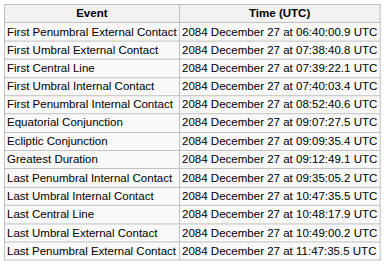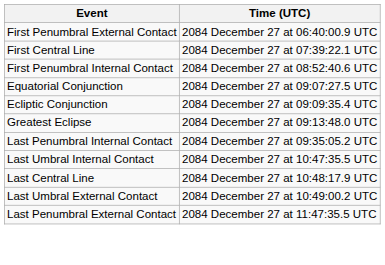- row: (83, 50)
- row: (81, 86)
- row: (52, 159)
+ row: (49, 123)
